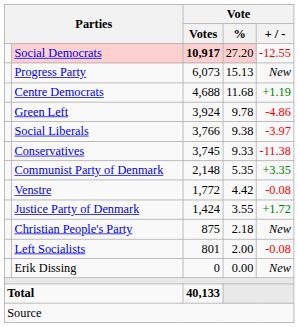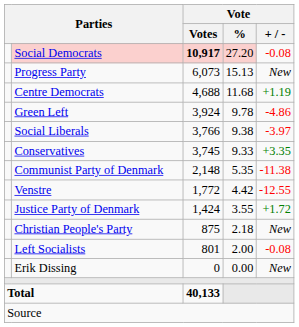(275, 53) -12.55 -> (278, 53) -0.08
(275, 151) -11.38 -> (277, 151) +3.35
(277, 170) +3.35 -> (275, 170) -11.38
(278, 190) -0.08 -> (275, 190) -12.55
